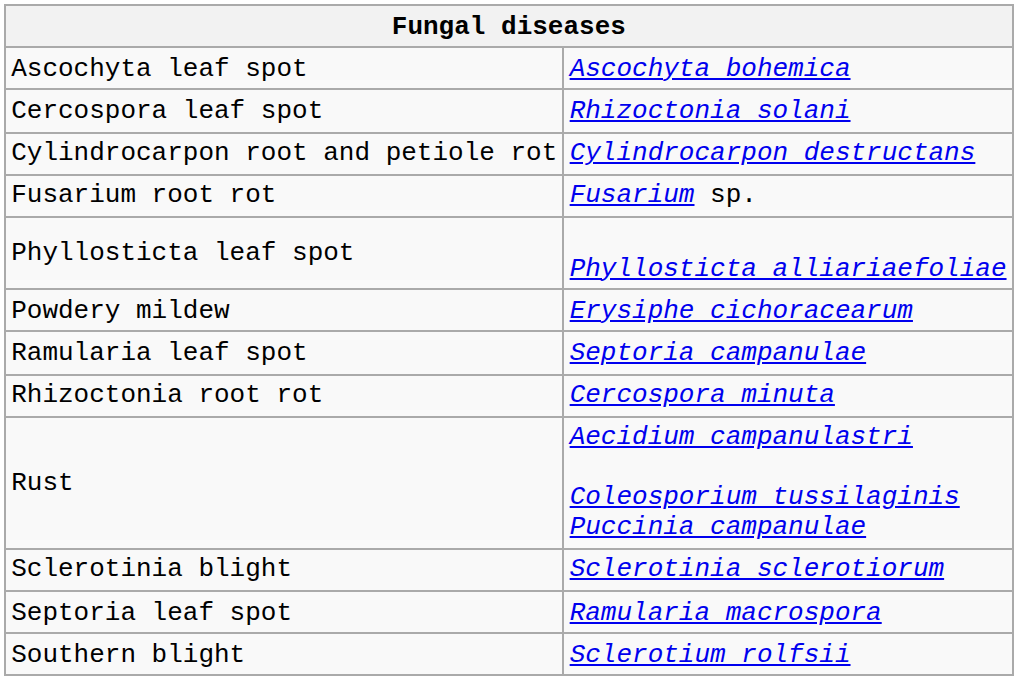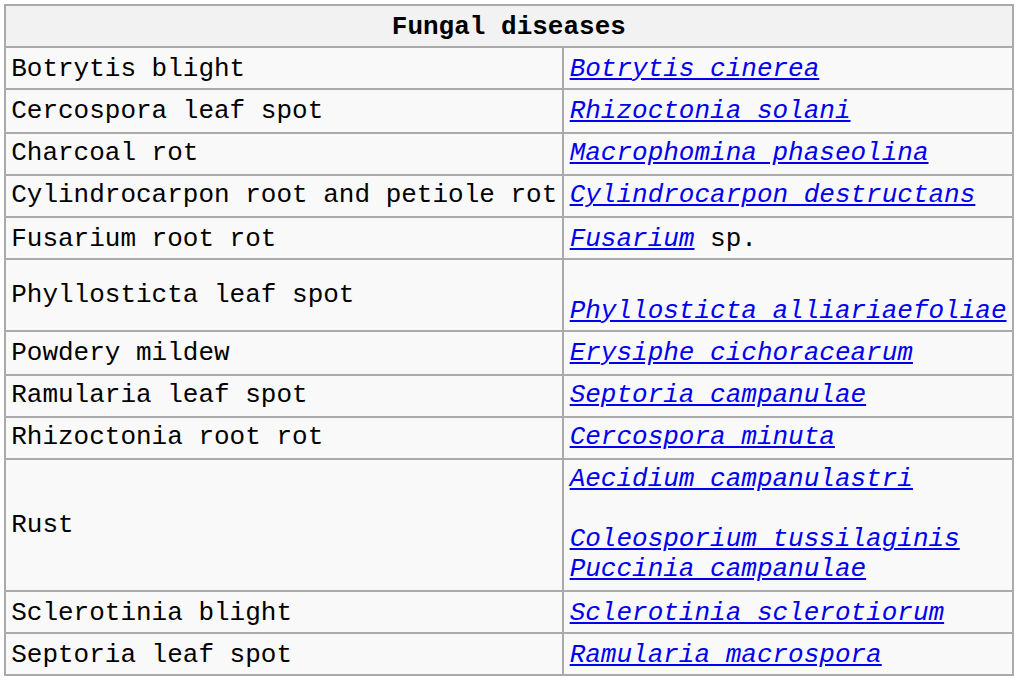- row: (159, 69)
+ row: (128, 69)
+ row: (105, 153)
- row: (128, 655)
